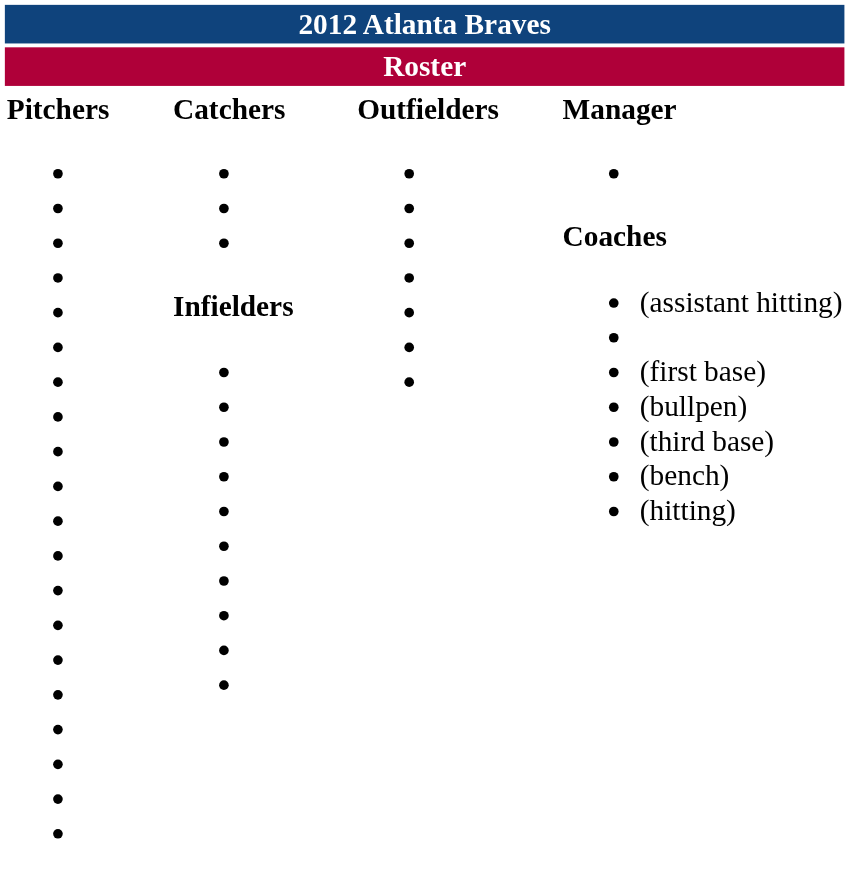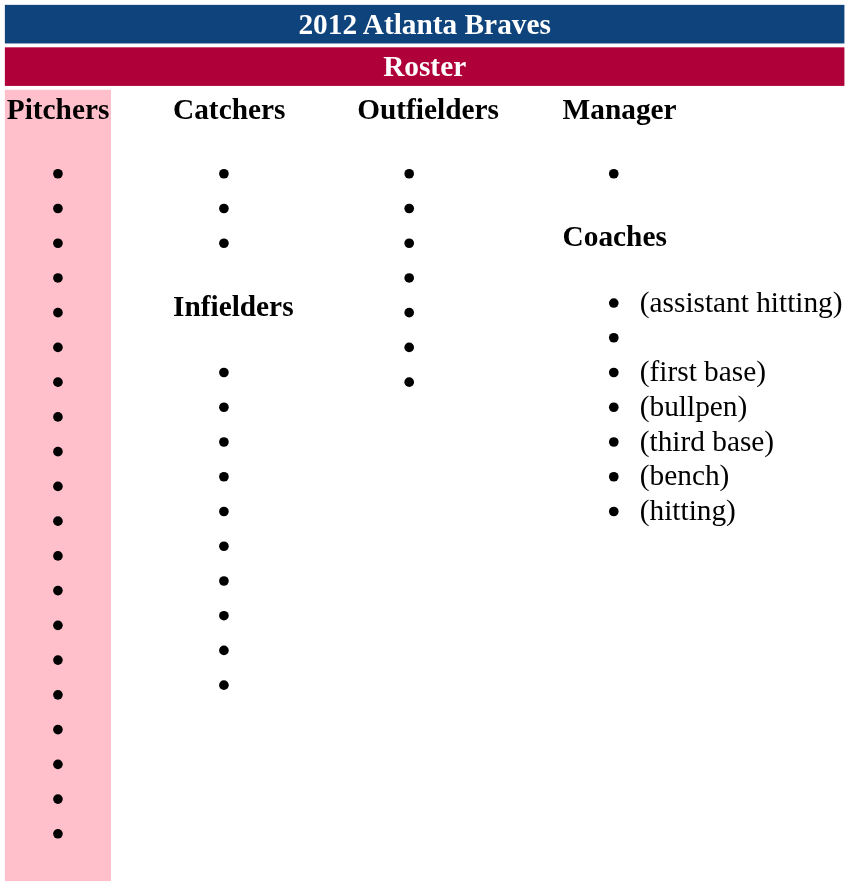(58, 471) no background -> (58, 471) pink background
